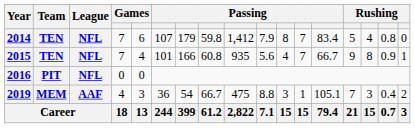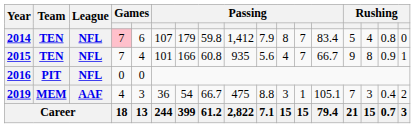(122, 38) no background -> (122, 38) pink background
